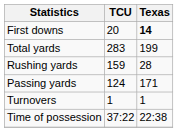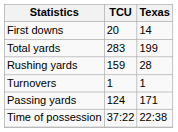(146, 30) bold -> (146, 30) normal
rows swapped: (42, 83) <-> (32, 100)
